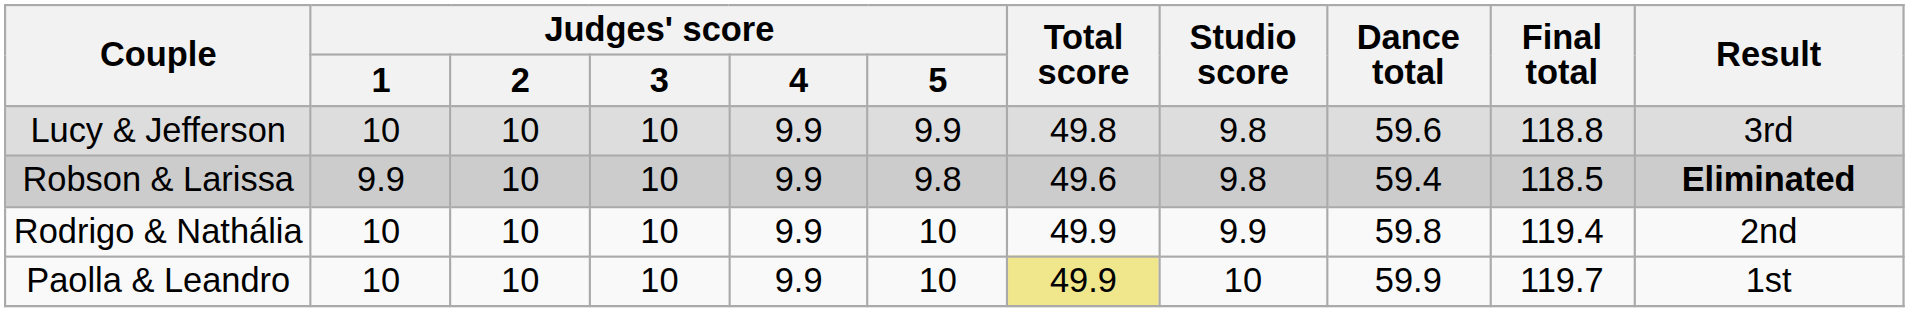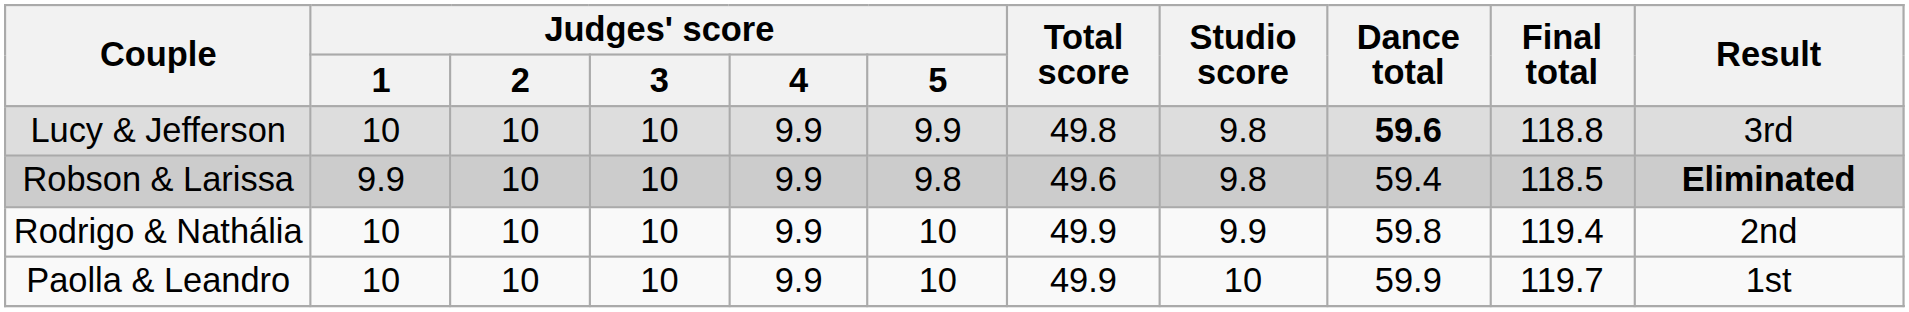(1408, 130) normal -> (1408, 130) bold
(1083, 280) khaki background -> (1083, 280) no background
